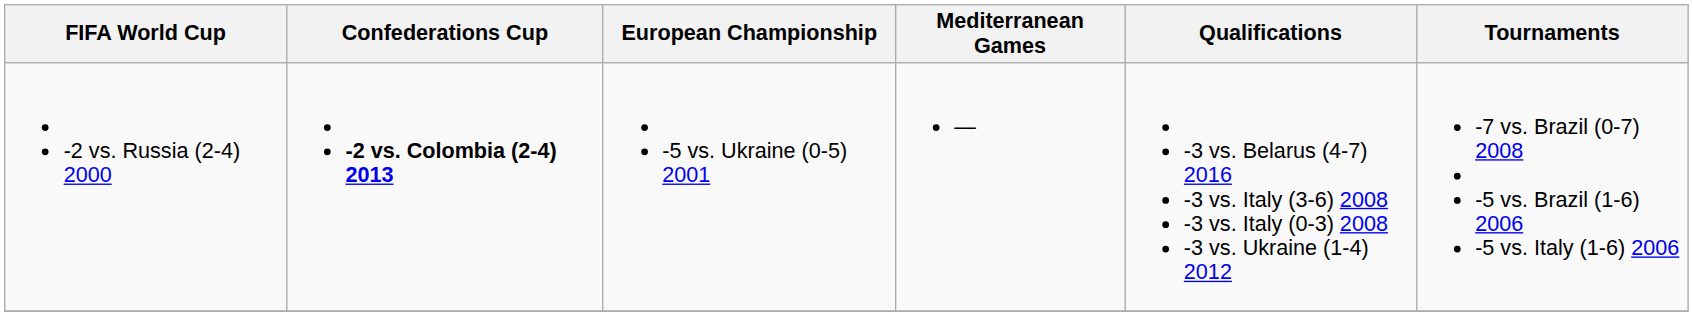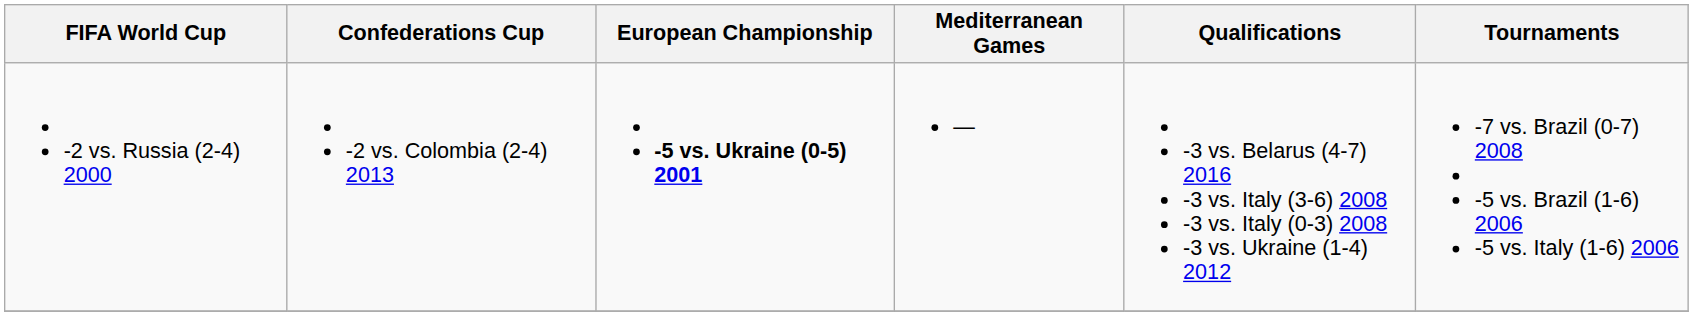(445, 151) bold -> (441, 151) normal
(749, 151) normal -> (745, 151) bold
